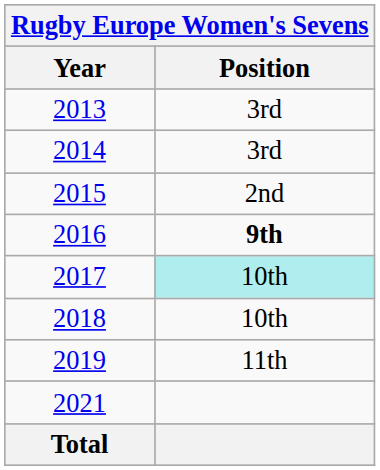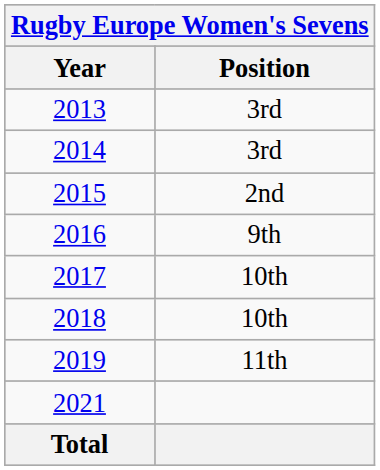(264, 234) bold -> (264, 234) normal
(264, 276) paleturquoise background -> (264, 276) no background
